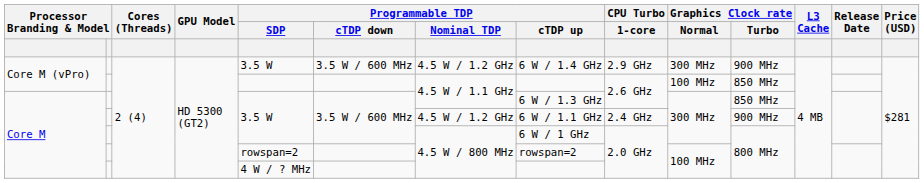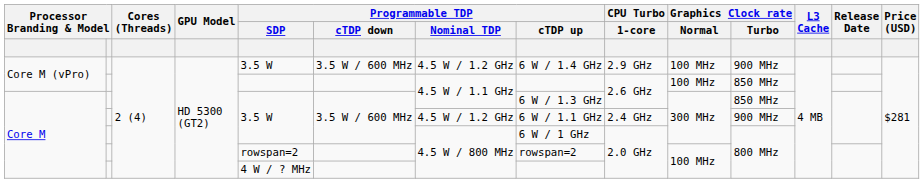(693, 65) 300 MHz -> (693, 65) 100 MHz
